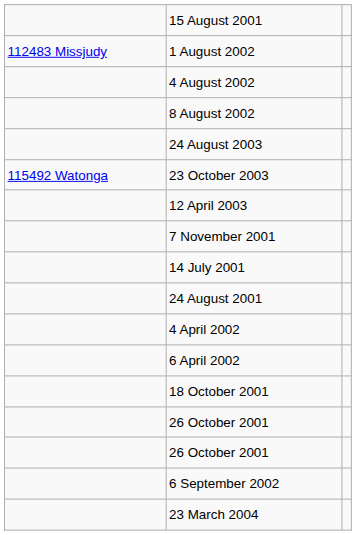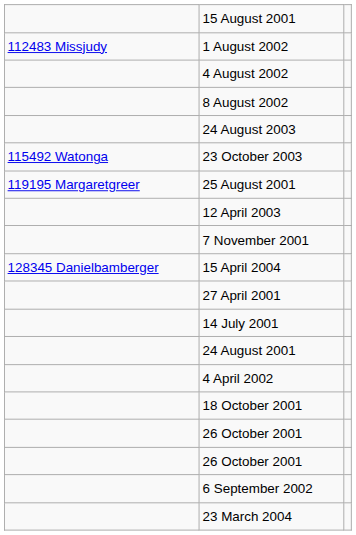+ row: (74, 185)
+ row: (83, 267)
+ row: (102, 295)
- row: (85, 360)
